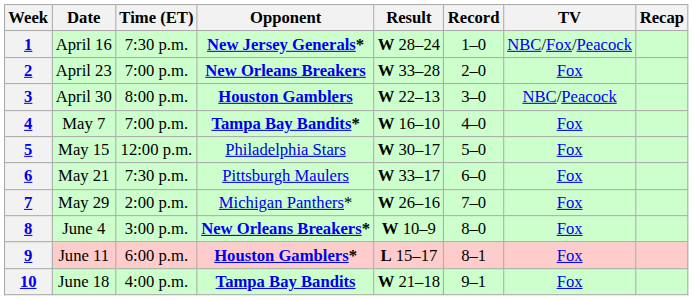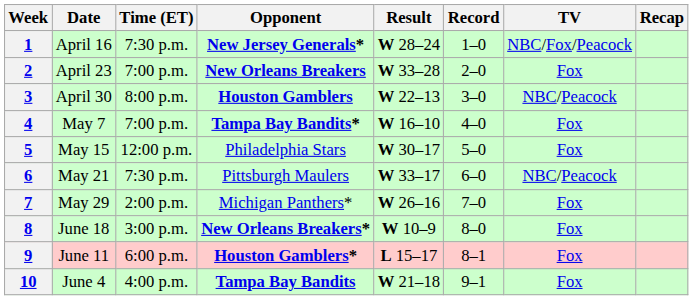(570, 176) Fox -> (570, 176) NBC/Peacock
(84, 228) June 4 -> (84, 228) June 18
(84, 281) June 18 -> (84, 281) June 4
